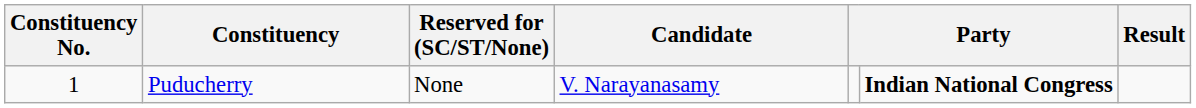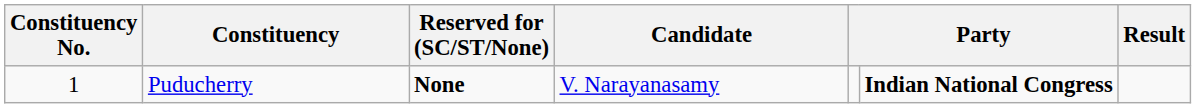(439, 84) normal -> (439, 84) bold
